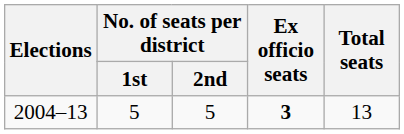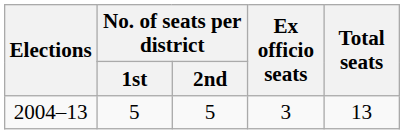(286, 111) bold -> (286, 111) normal
